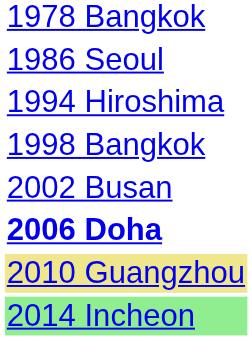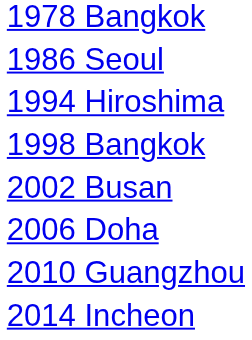(84, 230) bold -> (83, 230) normal
(126, 272) khaki background -> (126, 272) no background
(101, 315) lightgreen background -> (101, 315) no background
